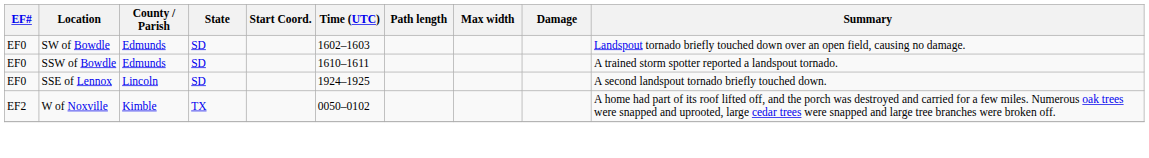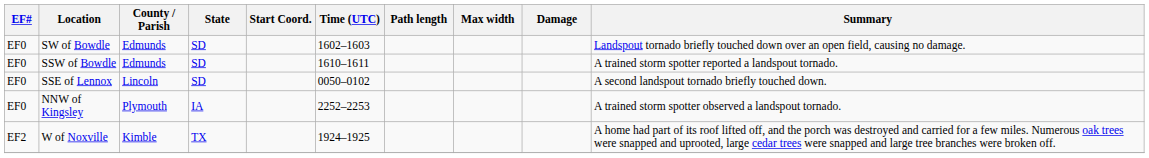(344, 81) 1924–1925 -> (344, 81) 0050–0102
+ row: (62, 106)
(344, 106) 0050–0102 -> (344, 137) 1924–1925
